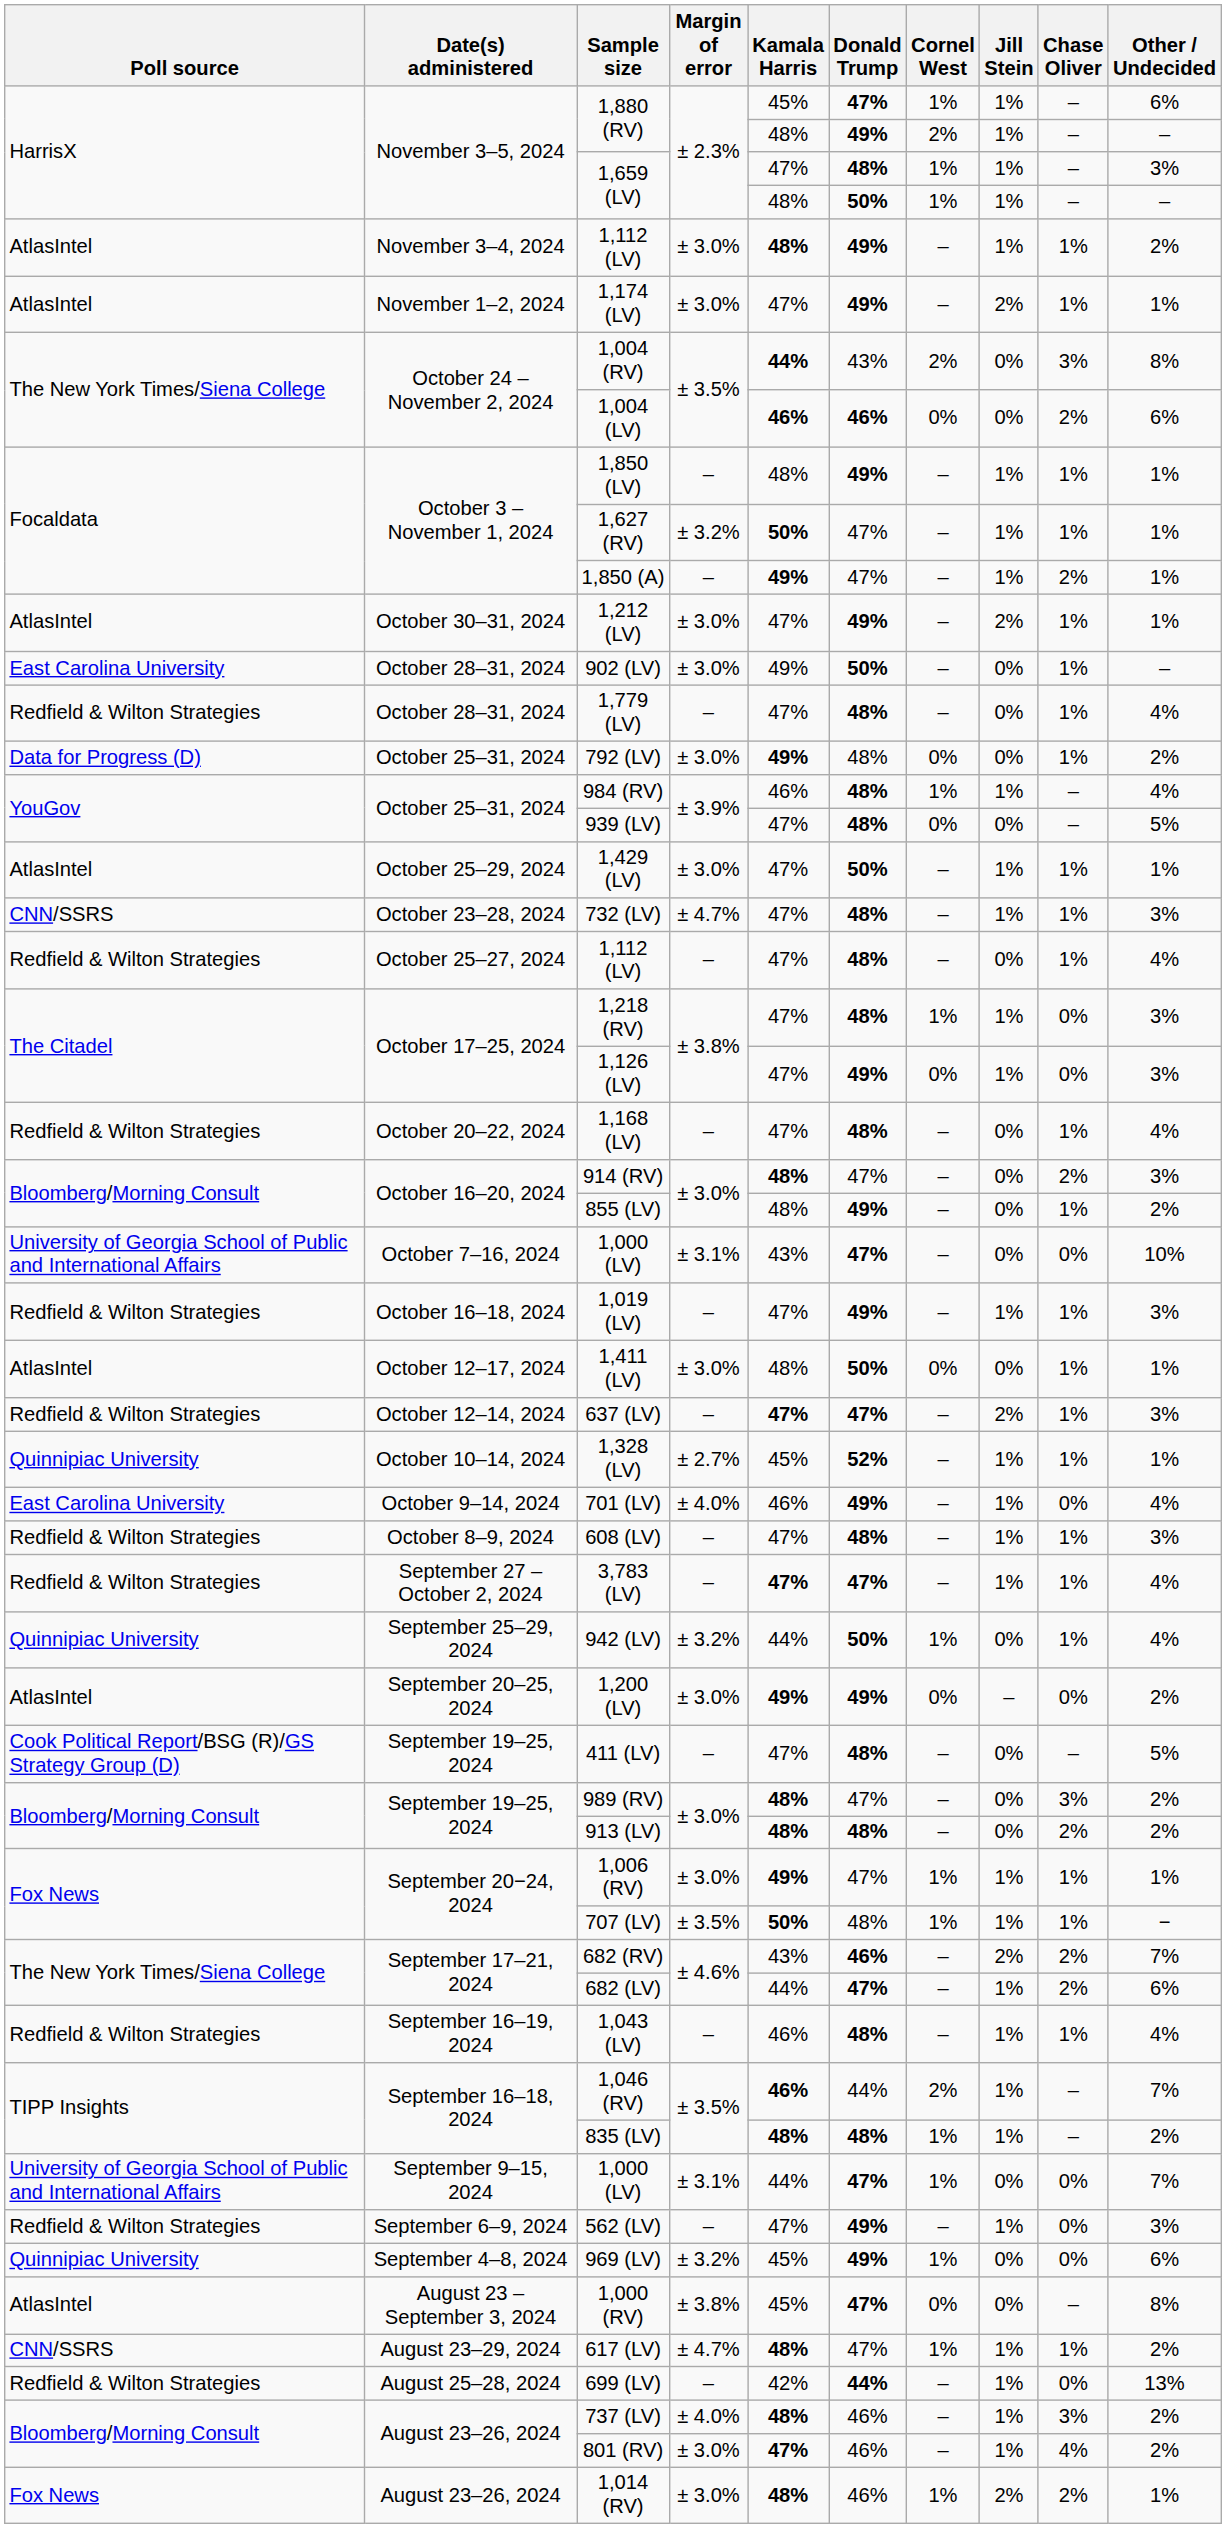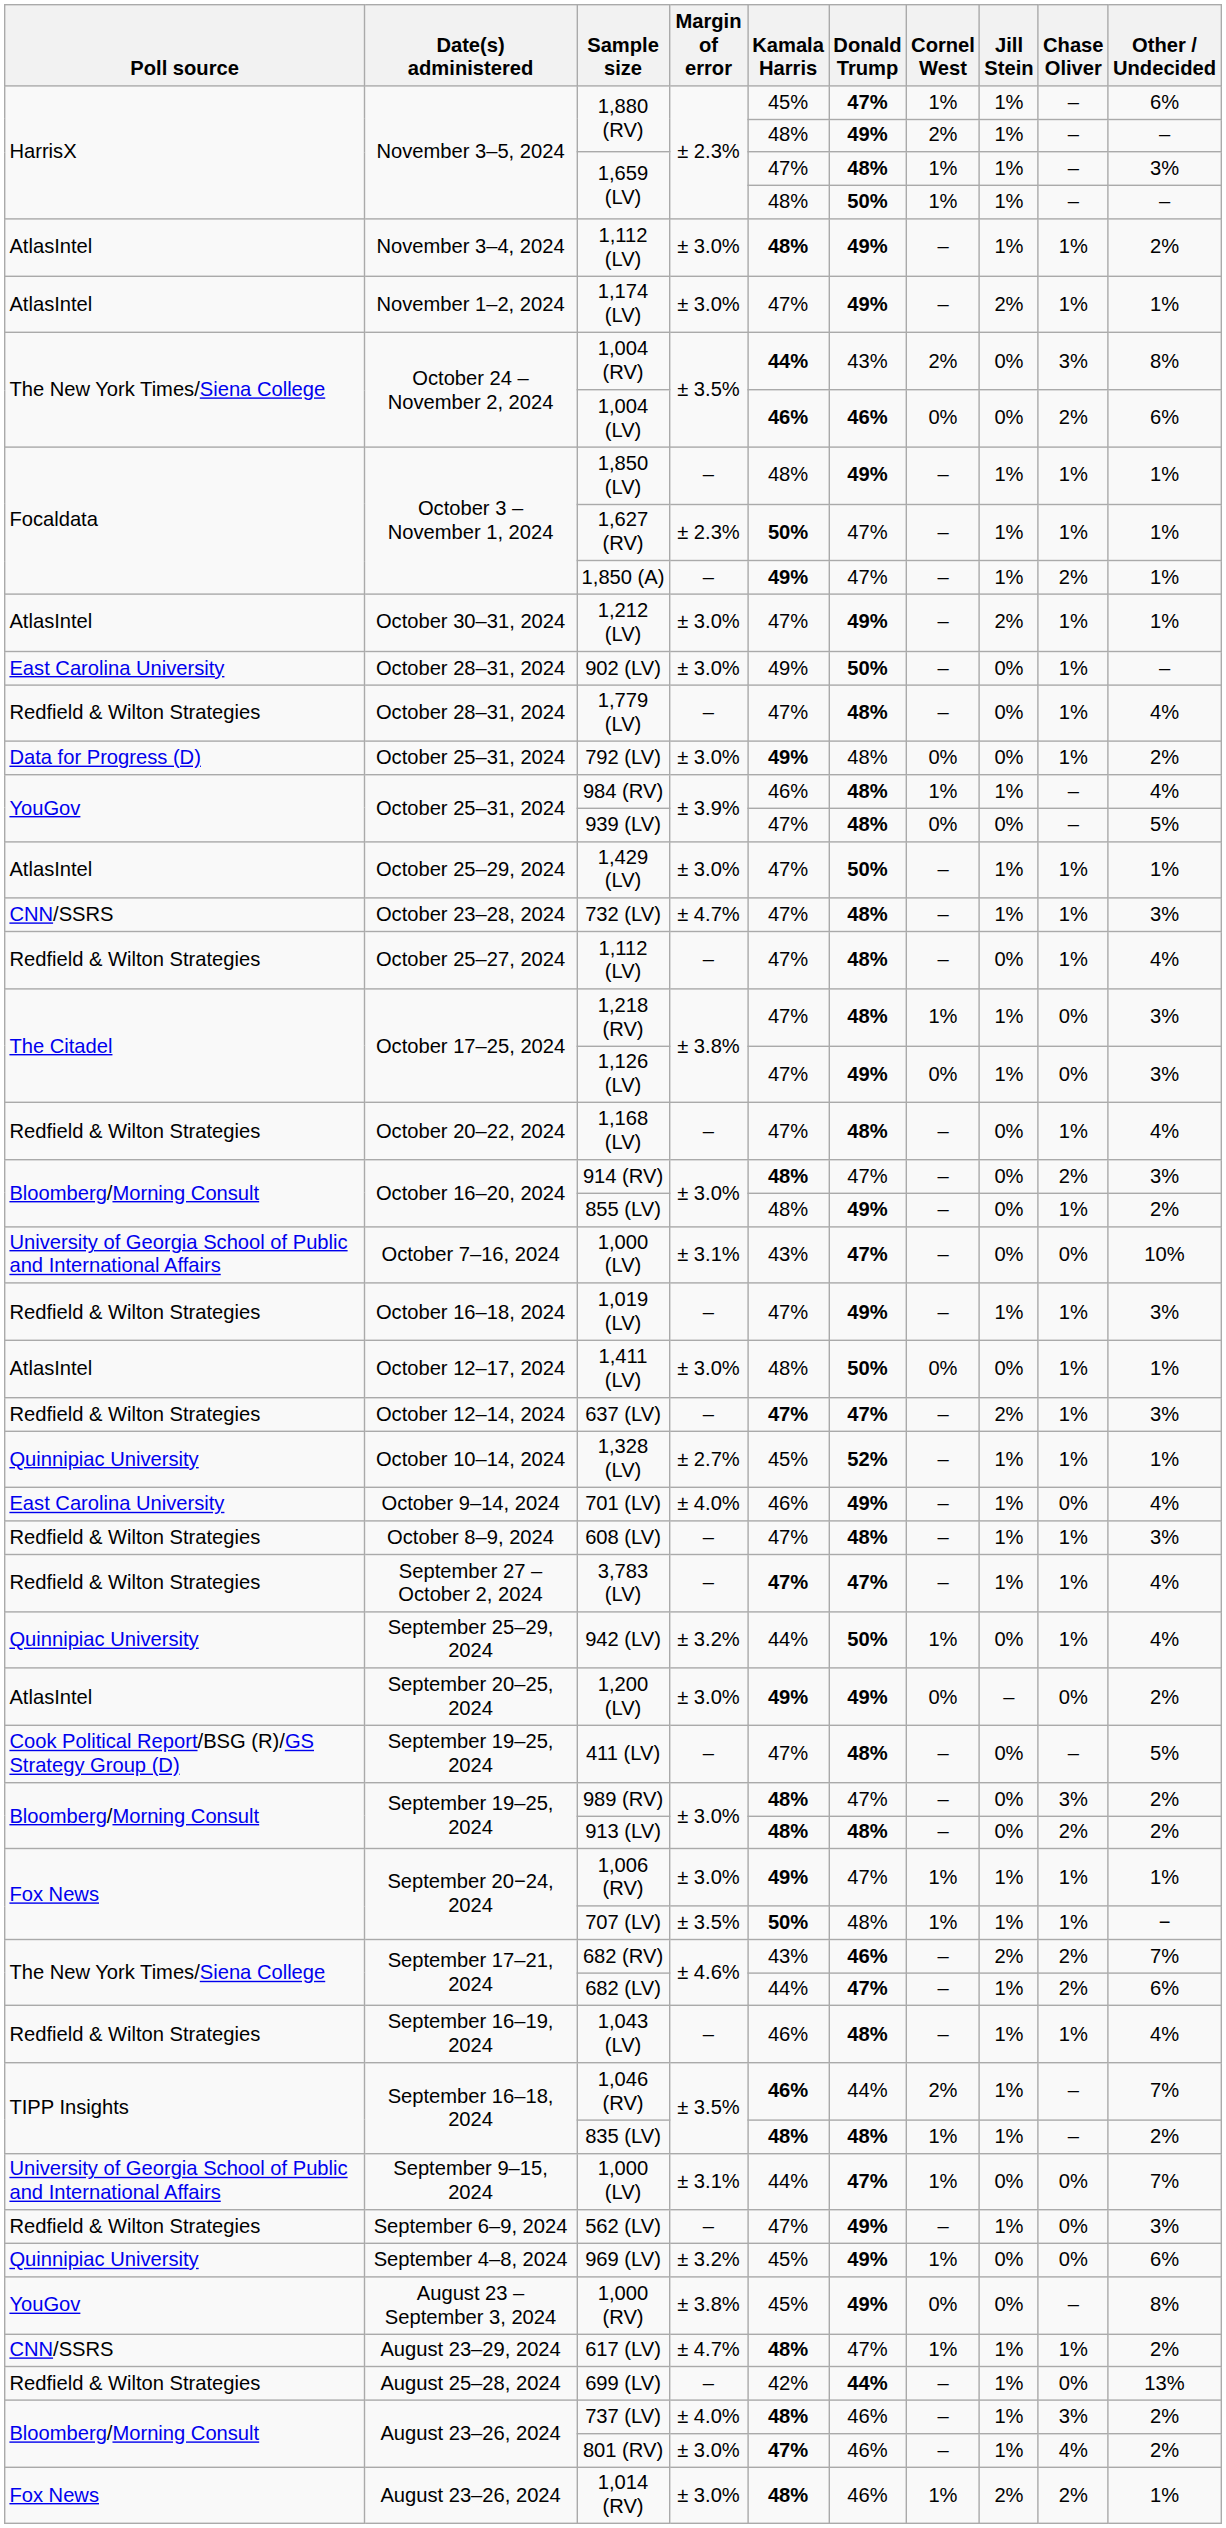(708, 532) ± 3.2% -> (708, 532) ± 2.3%
(51, 2305) AtlasIntel -> (45, 2305) YouGov
(867, 2305) 47% -> (867, 2305) 49%
